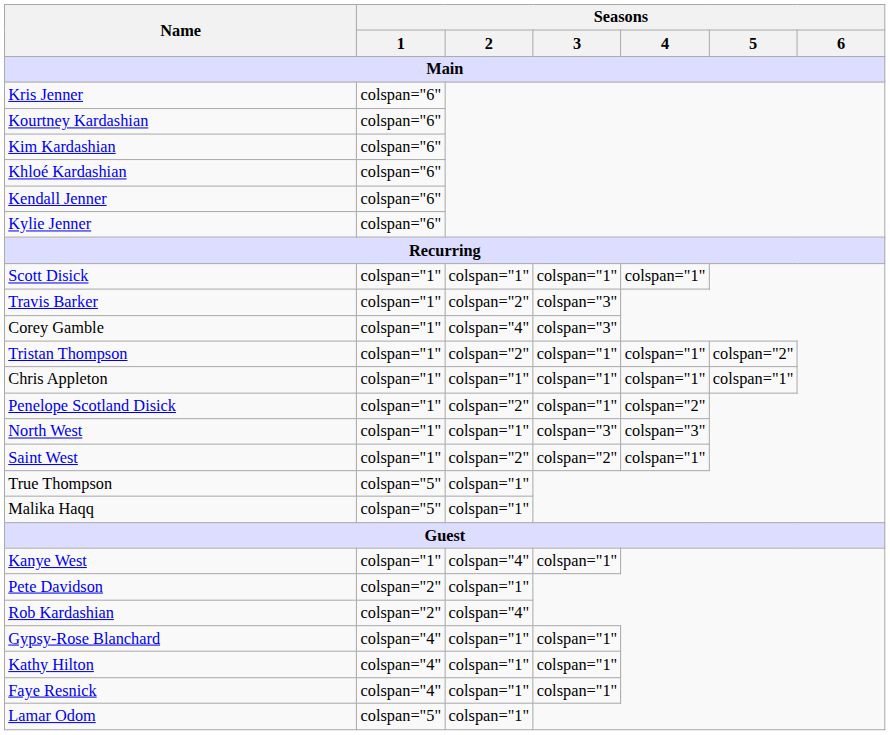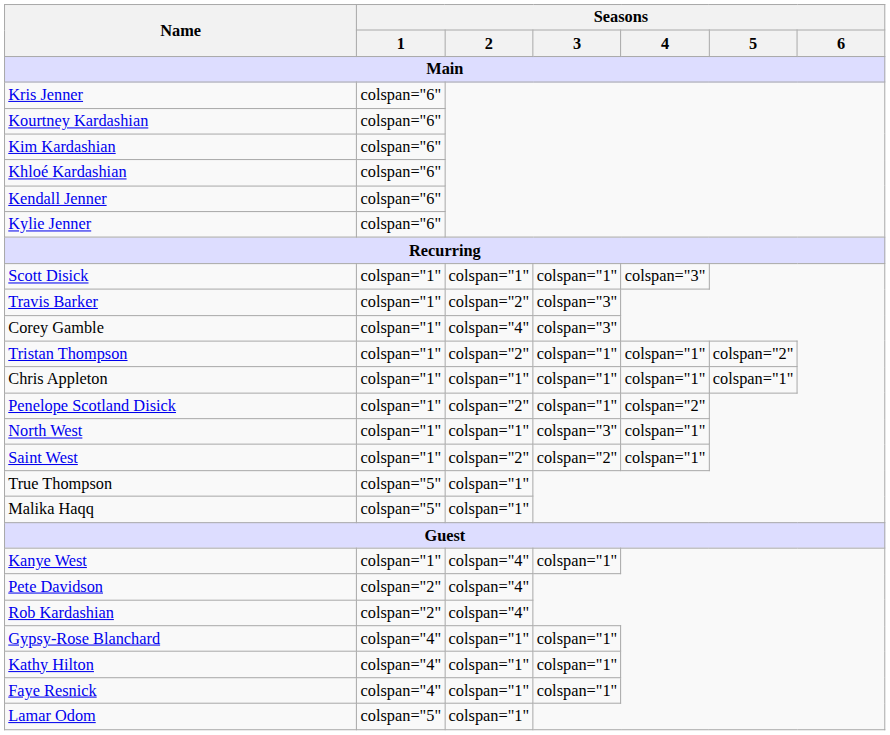(665, 276) colspan="1" -> (665, 276) colspan="3"
(665, 431) colspan="3" -> (665, 431) colspan="1"
(489, 586) colspan="1" -> (489, 586) colspan="4"
